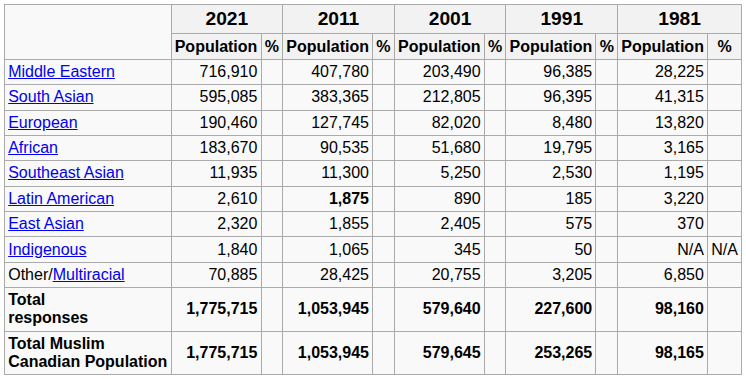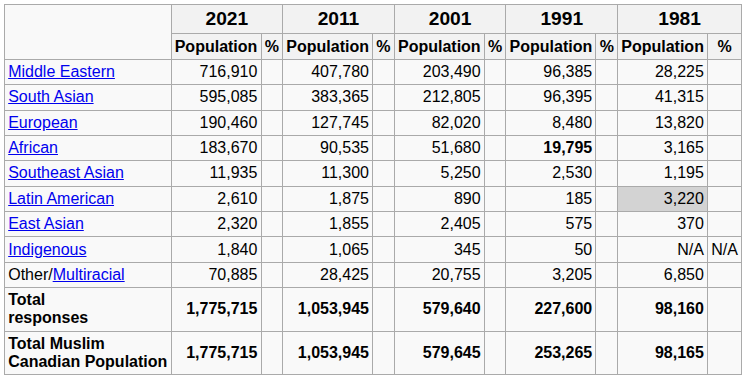(568, 148) normal -> (568, 148) bold
(349, 198) bold -> (349, 198) normal
(684, 198) no background -> (684, 198) lightgrey background
